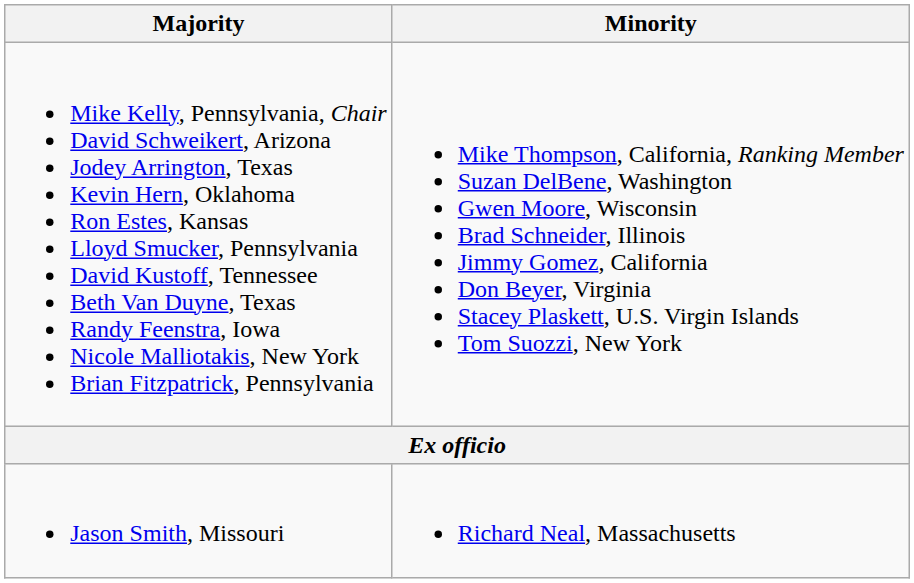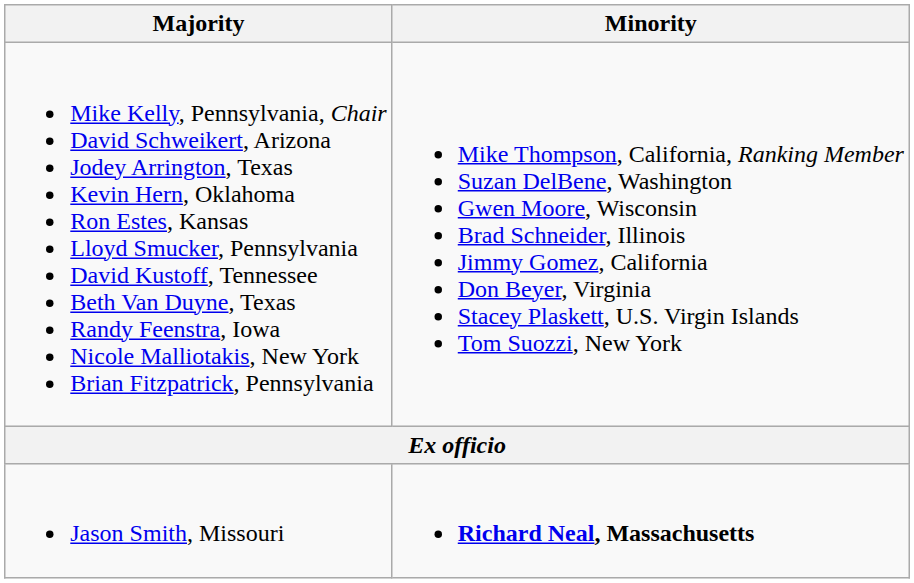(651, 534) normal -> (651, 534) bold
